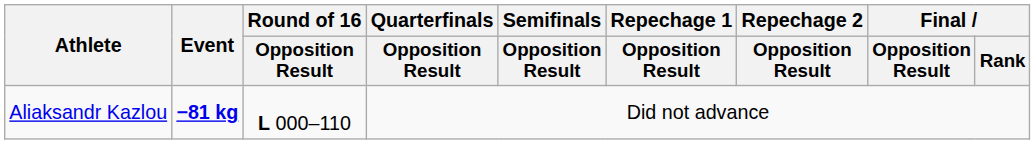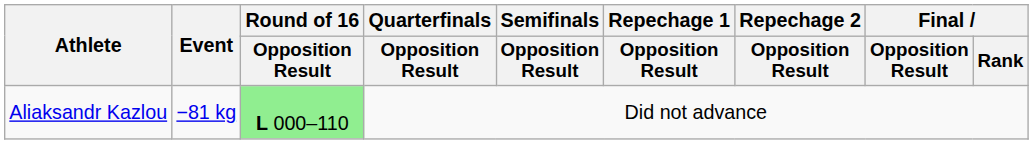(207, 113) bold -> (206, 113) normal
(305, 124) no background -> (302, 124) lightgreen background
